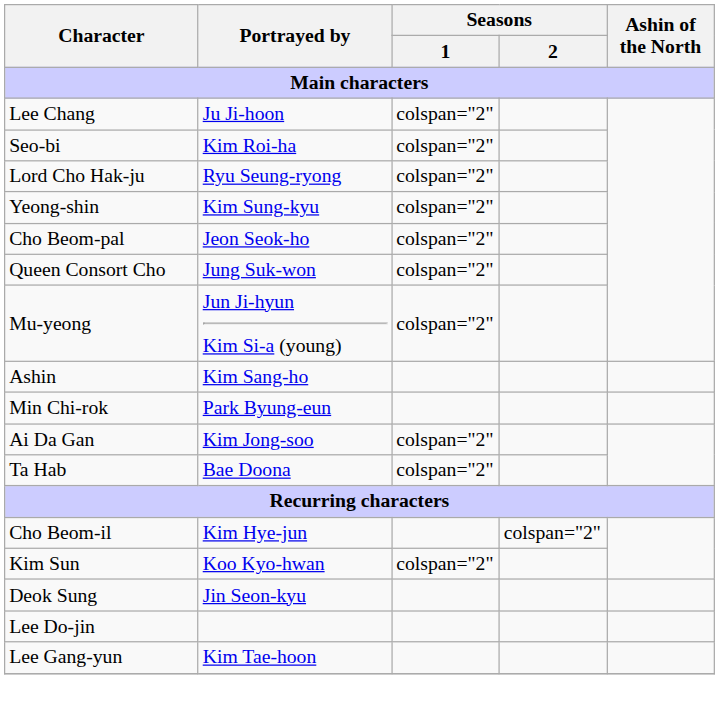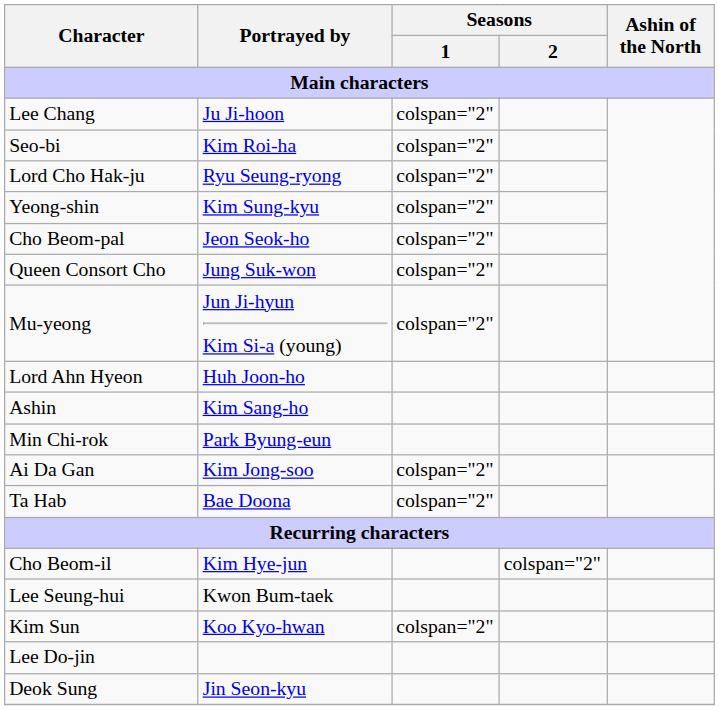+ row: (76, 376)
+ row: (67, 594)
rows swapped: (53, 594) <-> (52, 626)
- row: (66, 657)
